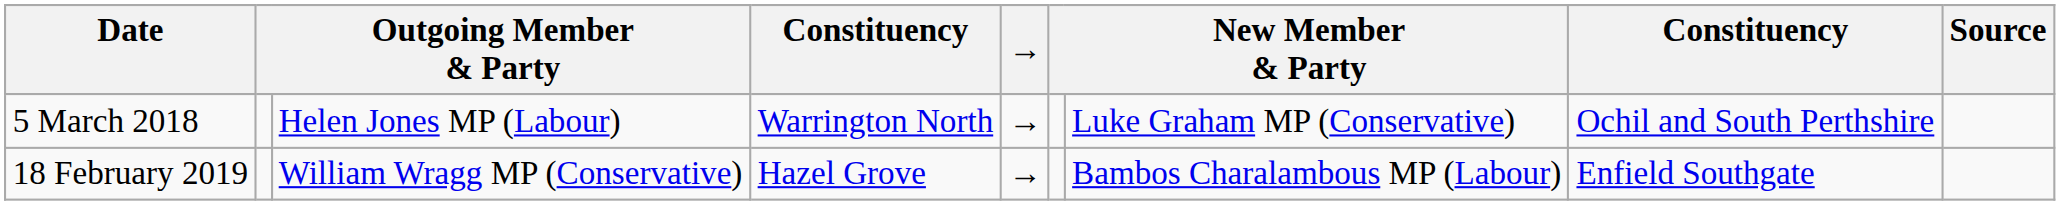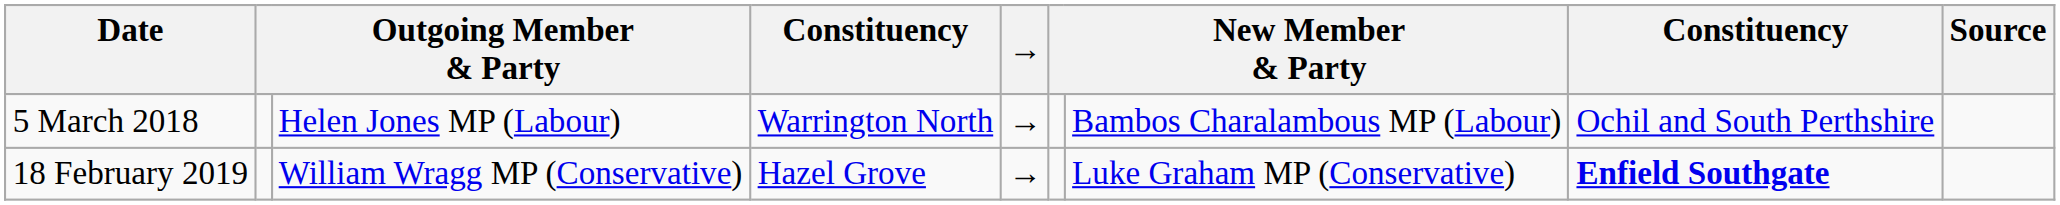(1294, 120) Luke Graham MP (Conservative) -> (1317, 120) Bambos Charalambous MP (Labour)
(1317, 173) Bambos Charalambous MP (Labour) -> (1294, 173) Luke Graham MP (Conservative)
(1696, 173) normal -> (1703, 173) bold
